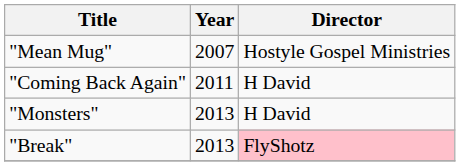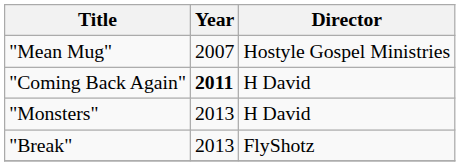(214, 82) normal -> (214, 82) bold
(279, 144) pink background -> (279, 144) no background
